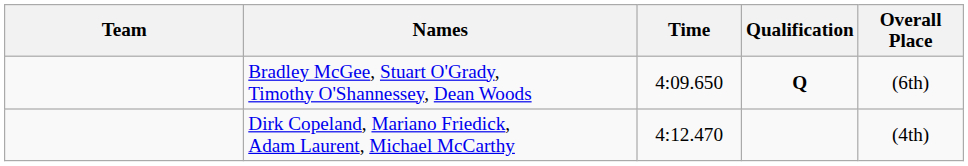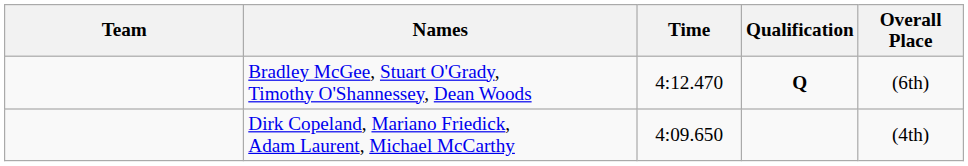(689, 82) 4:09.650 -> (689, 82) 4:12.470
(689, 134) 4:12.470 -> (689, 134) 4:09.650
